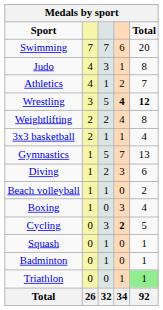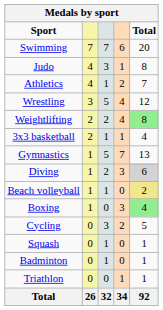(122, 101) bold -> (122, 101) normal
(144, 101) bold -> (144, 101) normal
(144, 119) no background -> (144, 119) lightgreen background
(144, 172) no background -> (144, 172) lightgrey background
(144, 190) no background -> (144, 190) khaki background
(144, 208) no background -> (144, 208) lightgreen background
(122, 225) bold -> (122, 225) normal
(144, 278) lightgreen background -> (144, 278) no background
